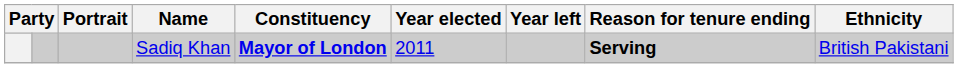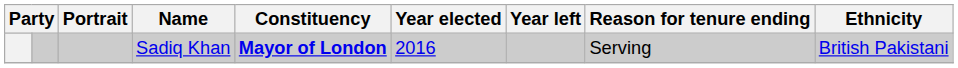(415, 47) 2011 -> (415, 47) 2016
(623, 47) bold -> (620, 47) normal
